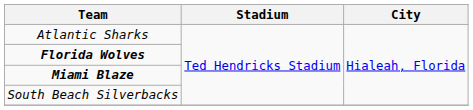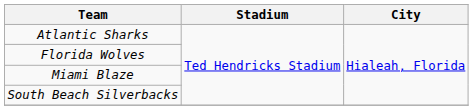(93, 55) bold -> (93, 55) normal
(93, 75) bold -> (93, 75) normal
